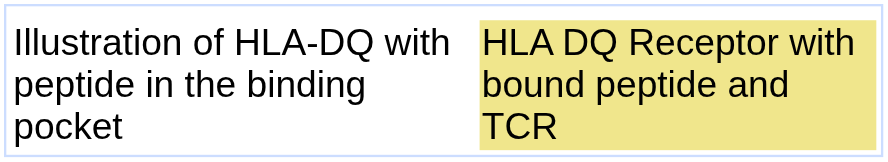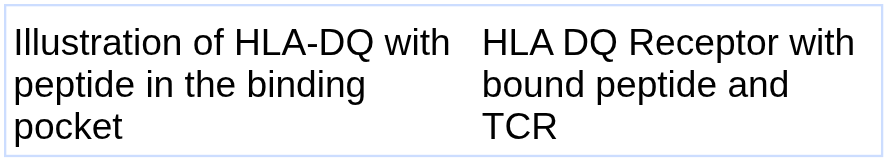(669, 84) khaki background -> (669, 84) no background
